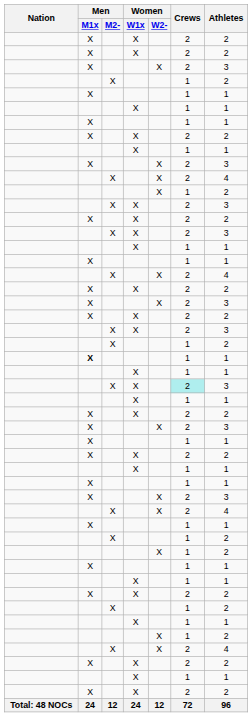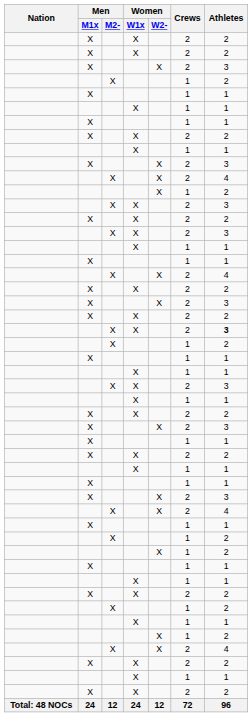(226, 331) normal -> (226, 331) bold
(90, 359) bold -> (90, 359) normal
(188, 386) paleturquoise background -> (188, 386) no background
